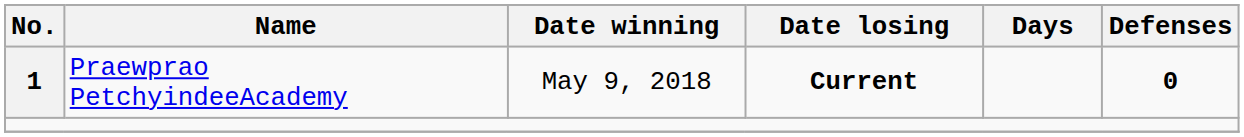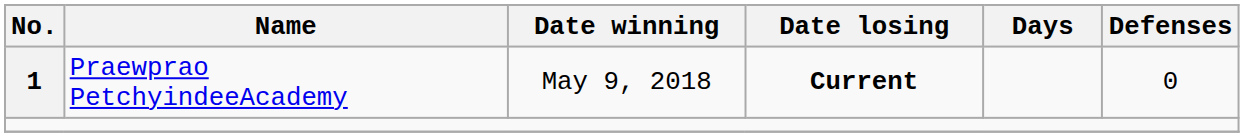(1171, 83) bold -> (1171, 83) normal
